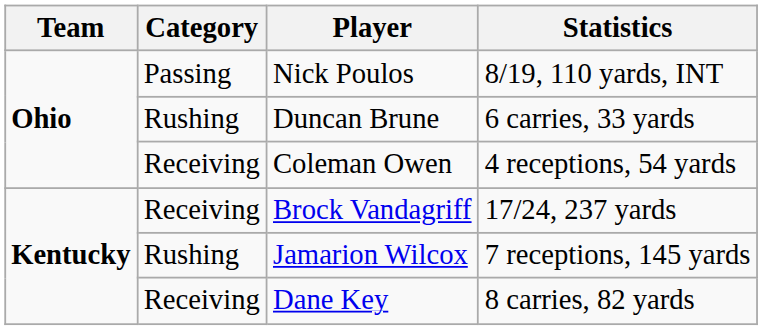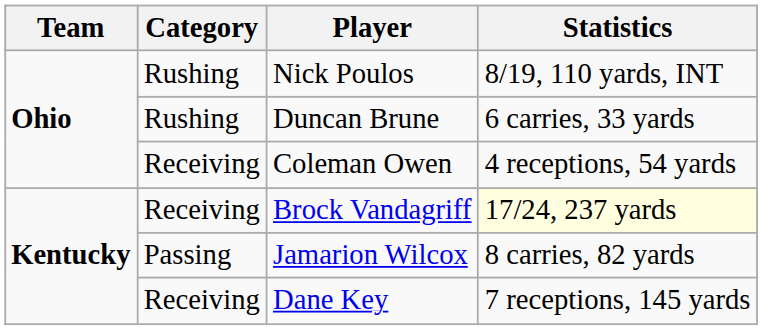(187, 73) Passing -> (191, 73) Rushing
(581, 209) no background -> (581, 209) lightyellow background
(191, 254) Rushing -> (187, 254) Passing
(618, 254) 7 receptions, 145 yards -> (590, 254) 8 carries, 82 yards
(590, 300) 8 carries, 82 yards -> (618, 300) 7 receptions, 145 yards
